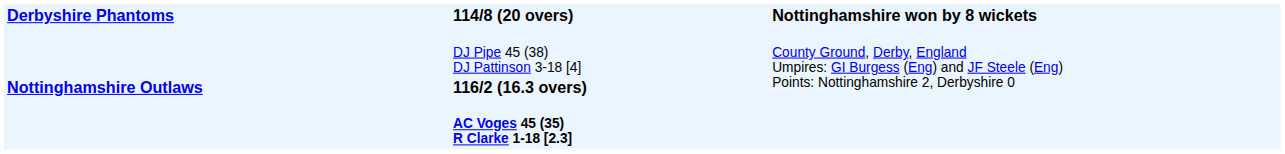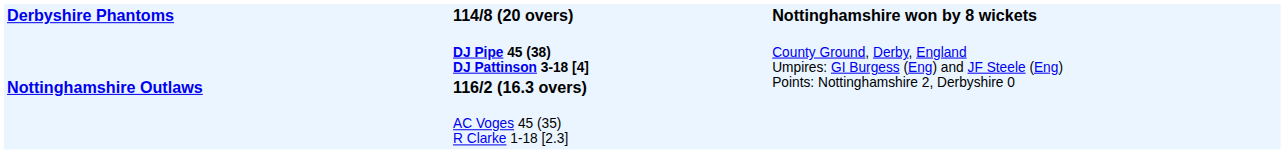(517, 60) normal -> (521, 60) bold
(513, 131) bold -> (511, 131) normal
